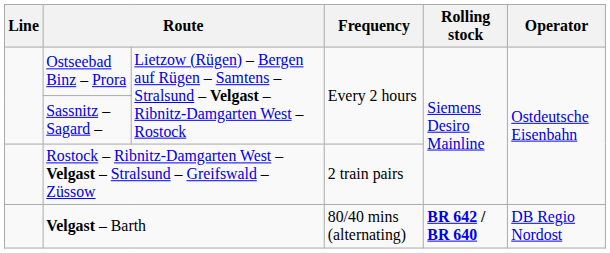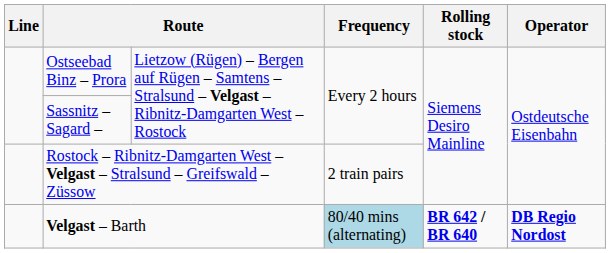(367, 226) no background -> (367, 226) lightblue background
(543, 226) normal -> (544, 226) bold
